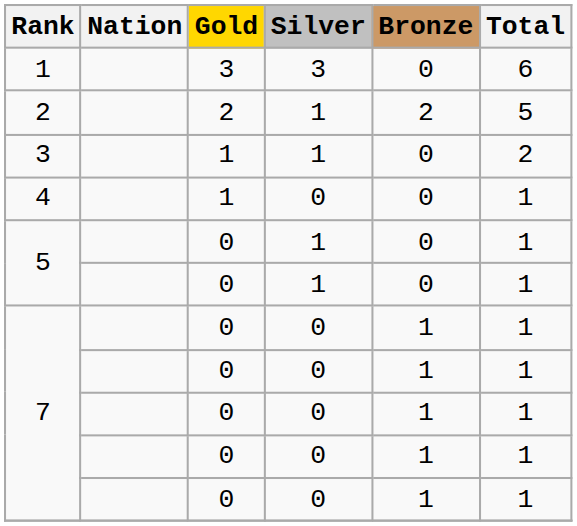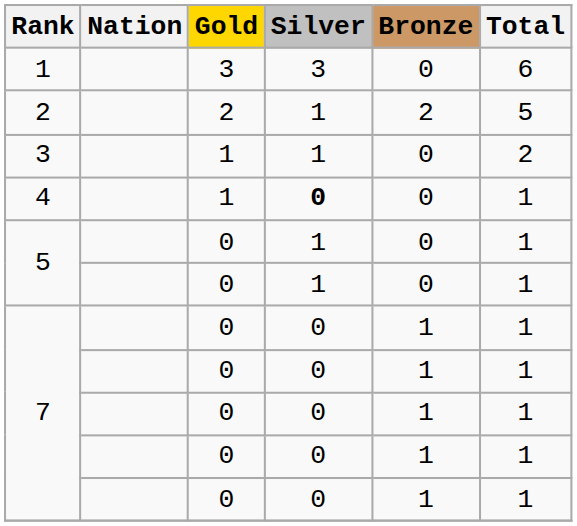(318, 199) normal -> (318, 199) bold
